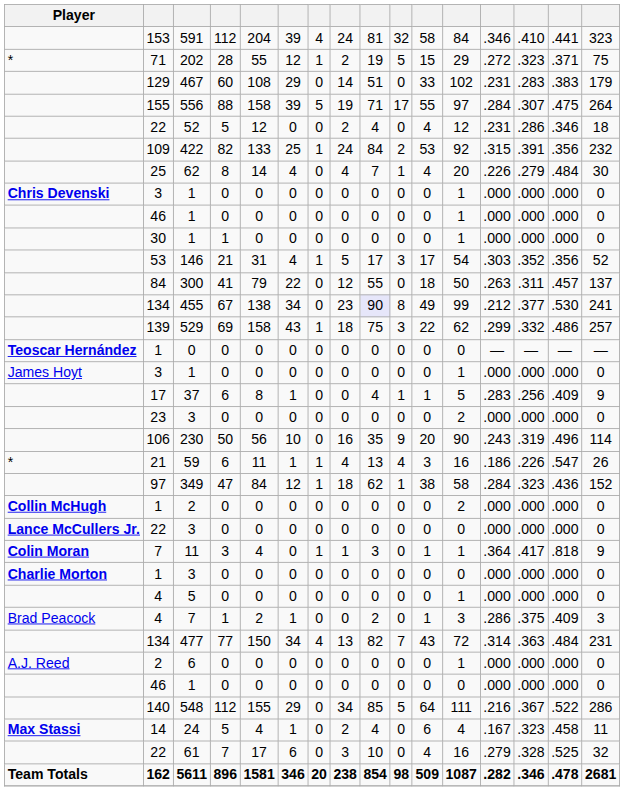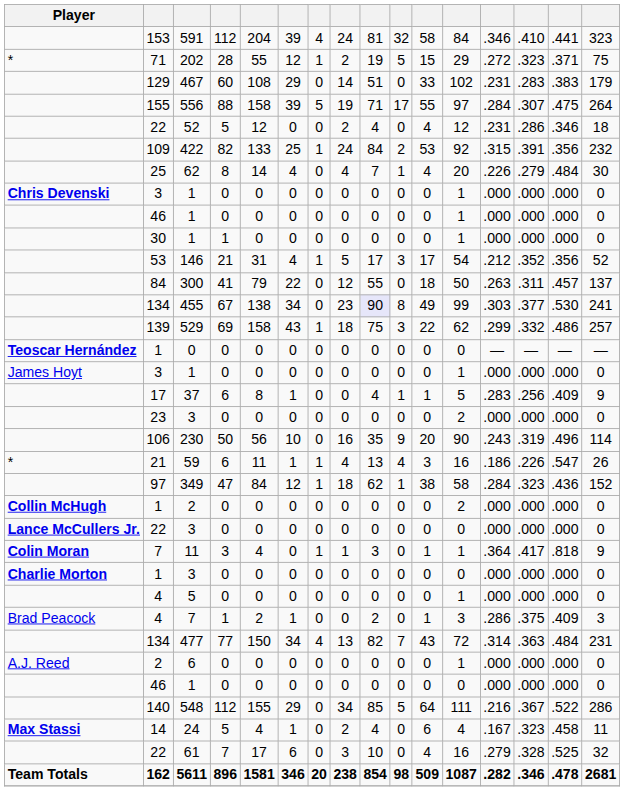(497, 261) .303 -> (497, 261) .212
(497, 305) .212 -> (497, 305) .303
